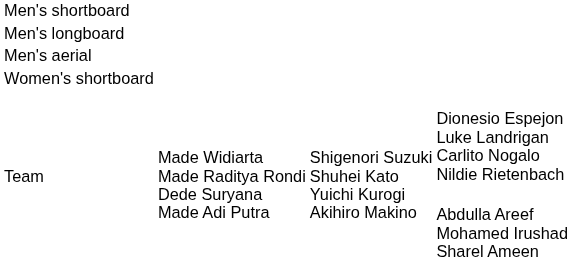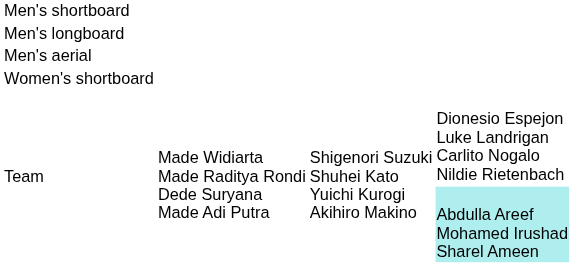(502, 233) no background -> (502, 233) paleturquoise background
